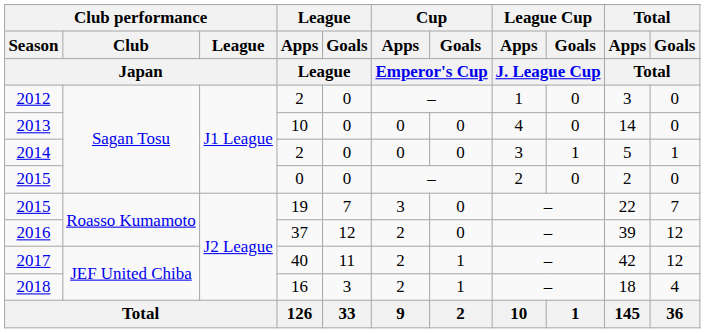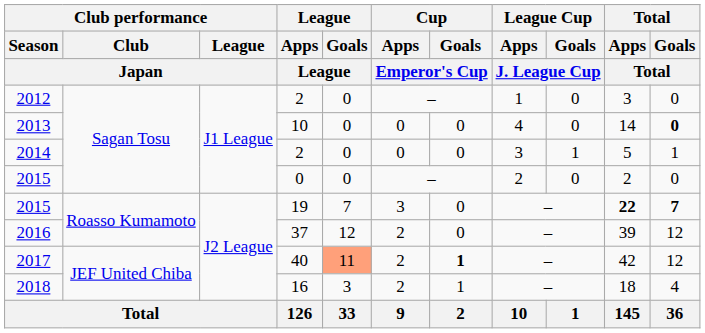(675, 125) normal -> (675, 125) bold
(627, 206) normal -> (627, 206) bold
(675, 206) normal -> (675, 206) bold
(347, 260) no background -> (347, 260) lightsalmon background
(460, 260) normal -> (460, 260) bold
